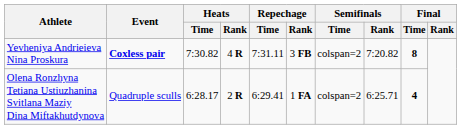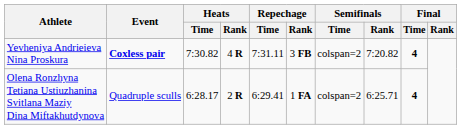(414, 54) 8 -> (414, 54) 4
